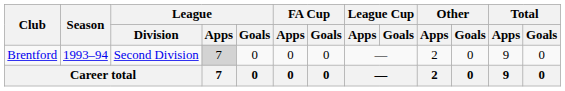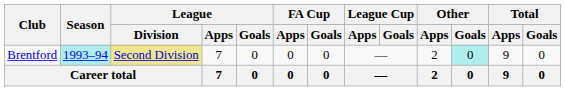(85, 55) no background -> (85, 55) paleturquoise background
(156, 55) no background -> (156, 55) khaki background
(219, 55) lightgrey background -> (219, 55) no background
(470, 55) no background -> (470, 55) paleturquoise background
